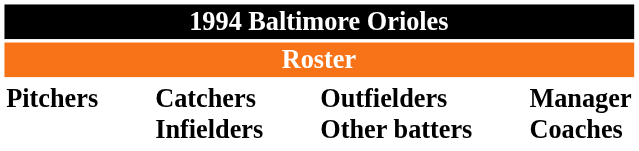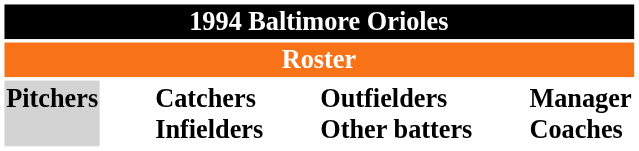(52, 97) no background -> (52, 97) lightgrey background
